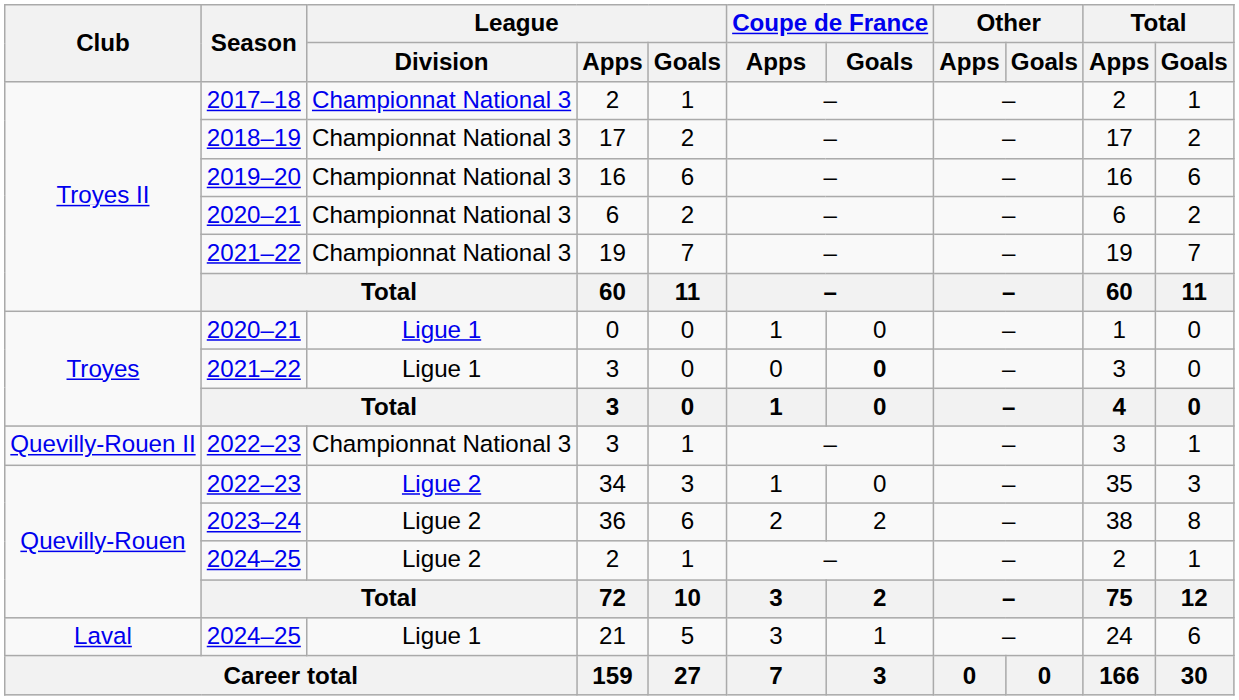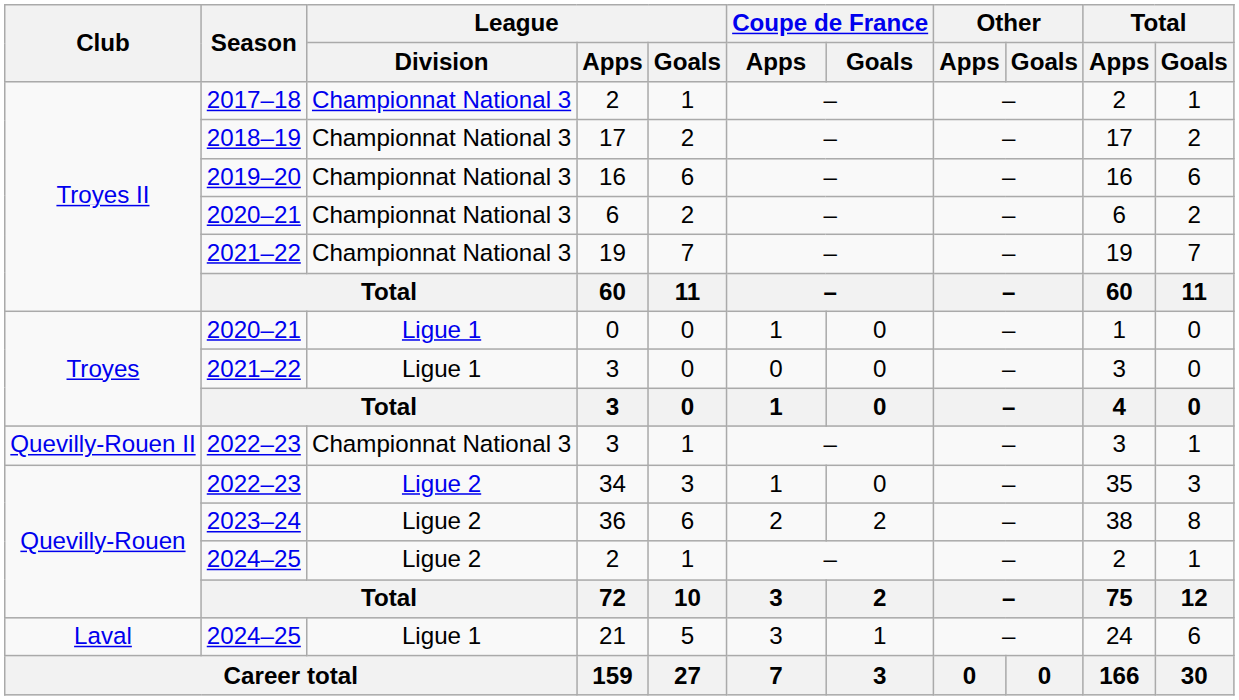(880, 368) bold -> (880, 368) normal
